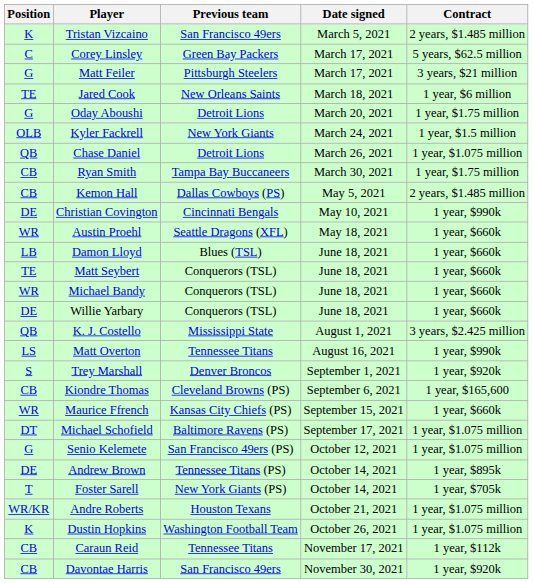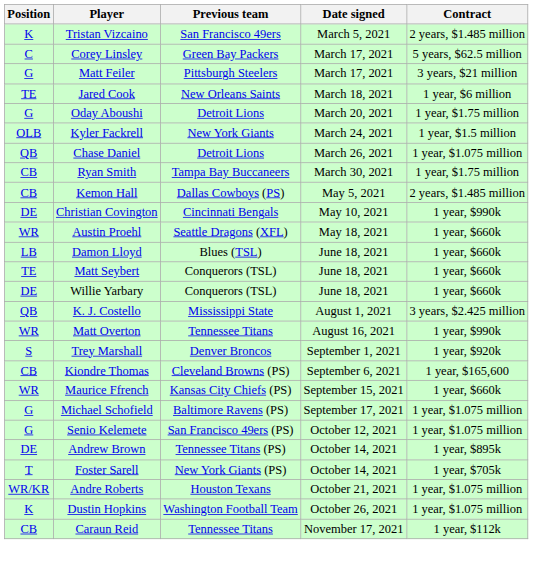- row: (107, 291)
(29, 350) LS -> (29, 331) WR
(29, 430) DT -> (29, 410) G
- row: (107, 568)
